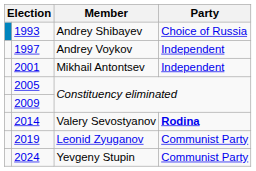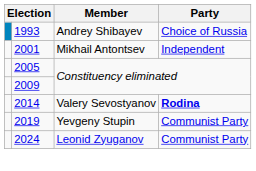- row: (27, 49)
(100, 139) Leonid Zyuganov -> (96, 121) Yevgeny Stupin
(96, 157) Yevgeny Stupin -> (100, 139) Leonid Zyuganov
